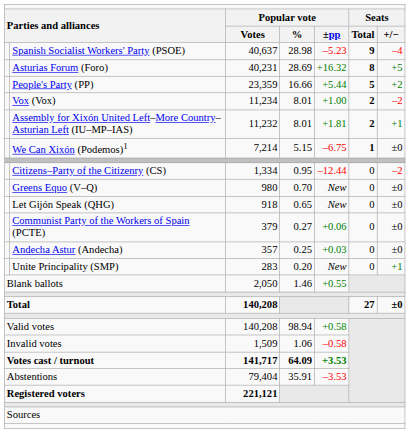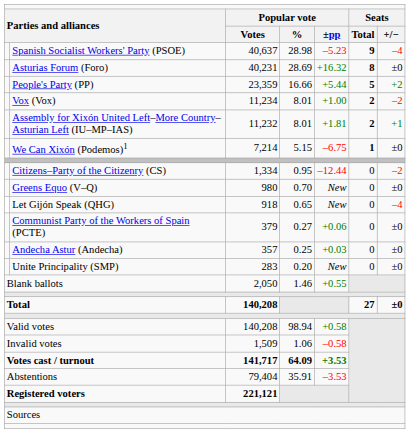(397, 67) +5 -> (397, 67) ±0
(397, 204) ±0 -> (397, 204) –4
(397, 266) +1 -> (397, 266) ±0
